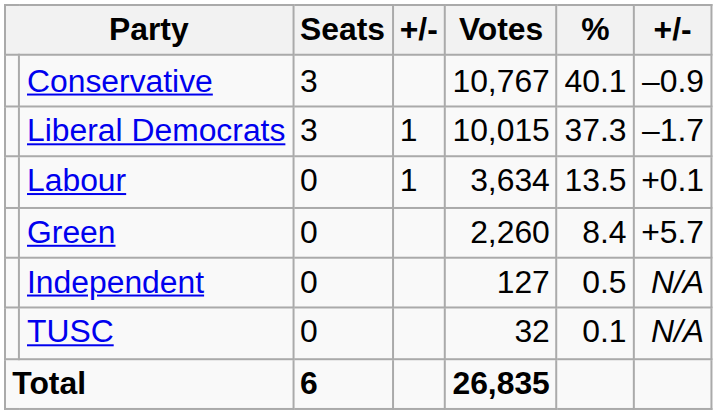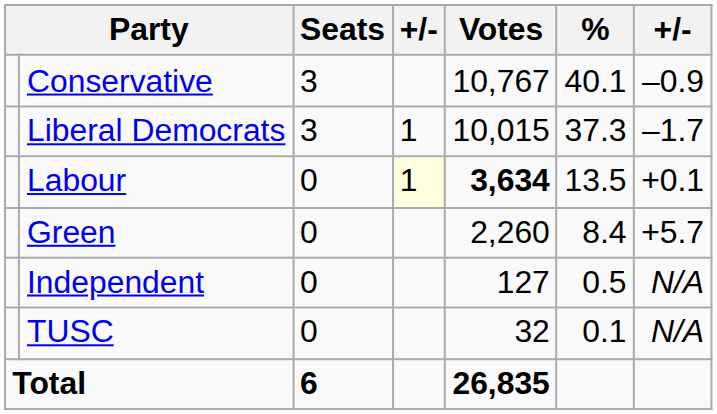(409, 181) no background -> (409, 181) lightyellow background
(510, 181) normal -> (510, 181) bold
